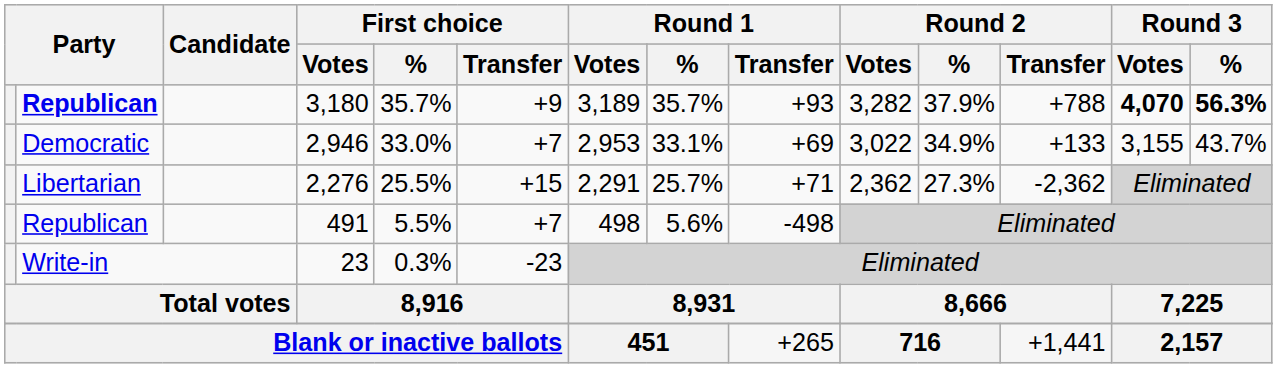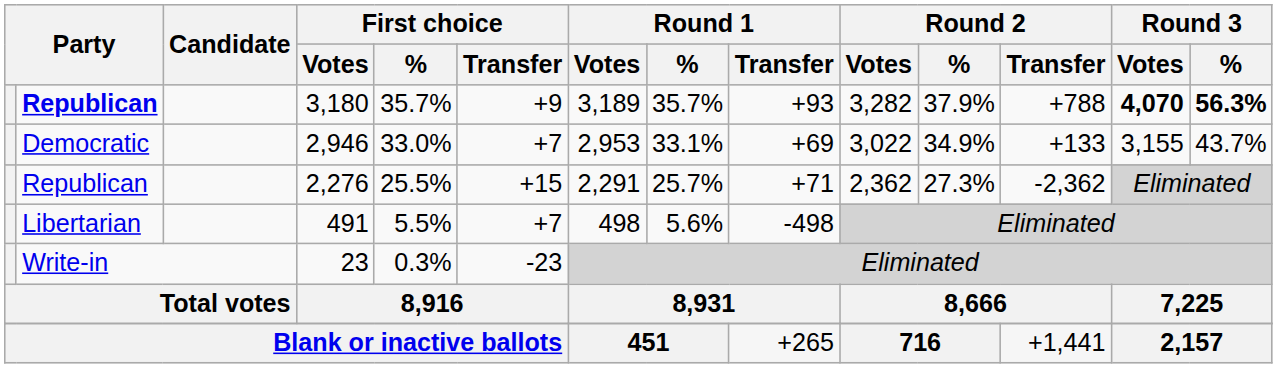(82, 183) Libertarian -> (85, 183) Republican
(85, 223) Republican -> (82, 223) Libertarian
